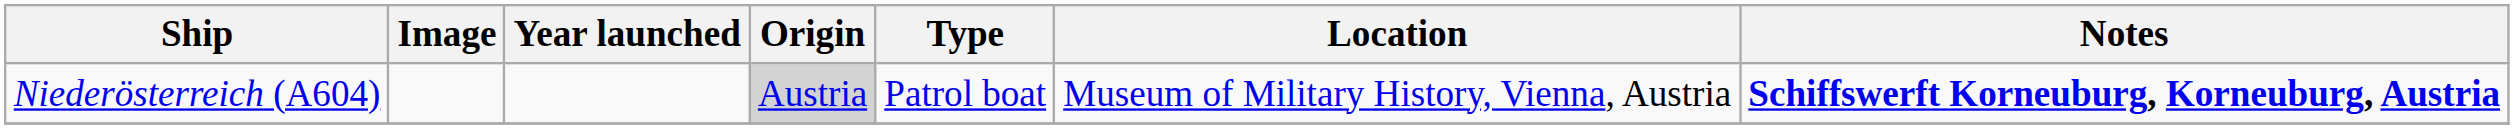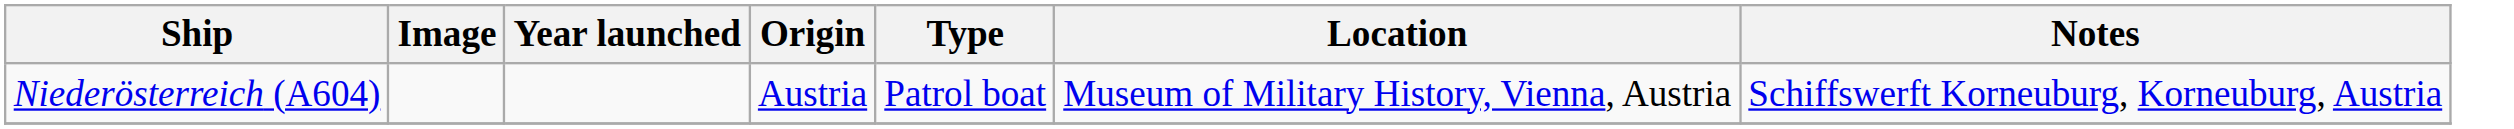(813, 92) lightgrey background -> (813, 92) no background
(2124, 92) bold -> (2095, 92) normal
